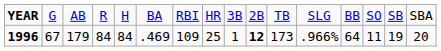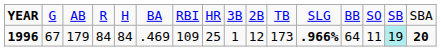(256, 36) bold -> (256, 36) normal
(319, 36) normal -> (319, 36) bold
(396, 36) no background -> (396, 36) paleturquoise background
(421, 36) normal -> (421, 36) bold
